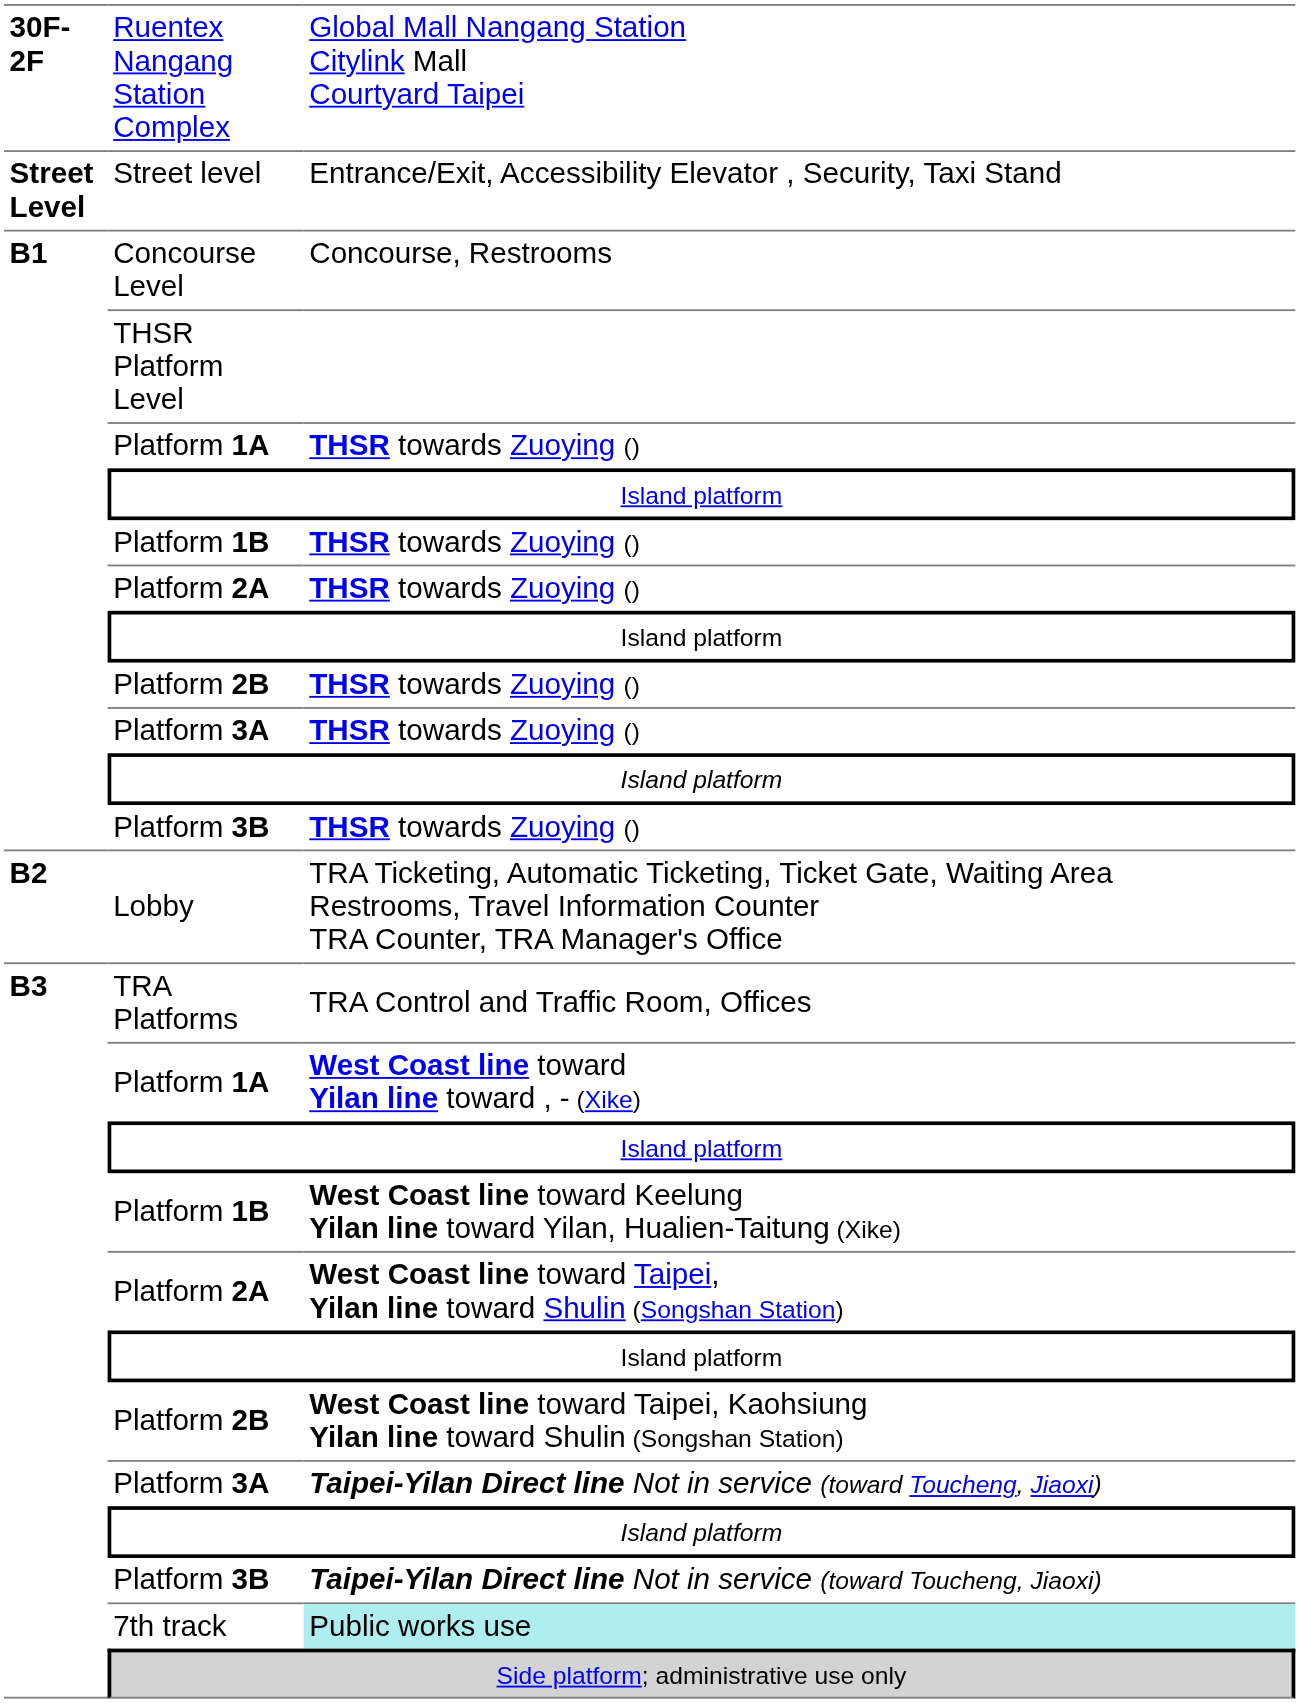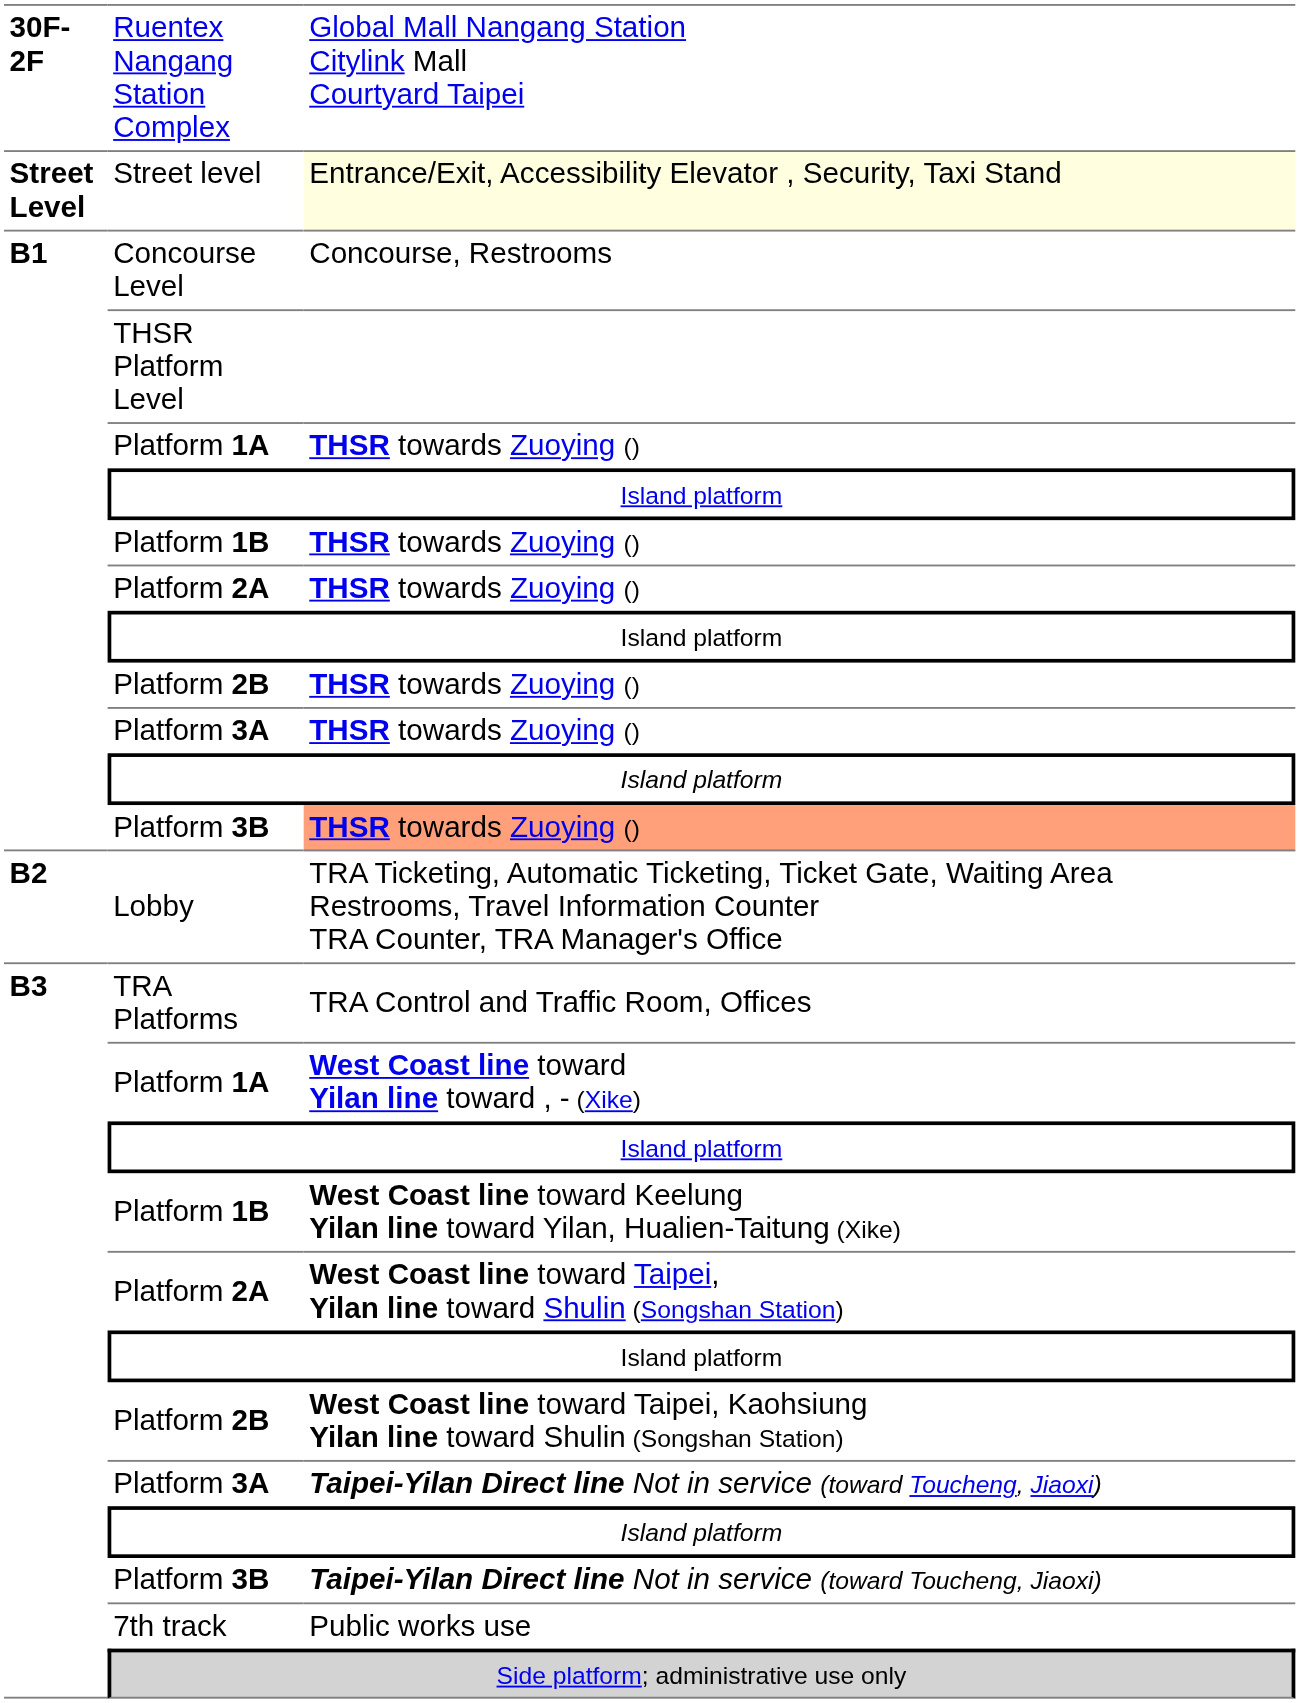(685, 173) no background -> (685, 173) lightyellow background
(475, 826) no background -> (475, 826) lightsalmon background
(420, 1626) paleturquoise background -> (420, 1626) no background
